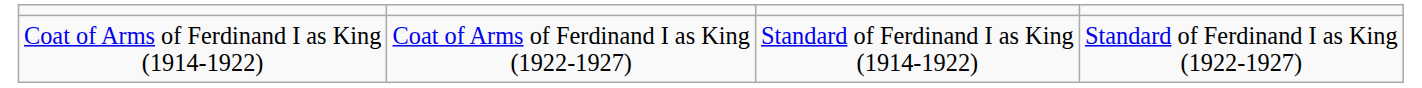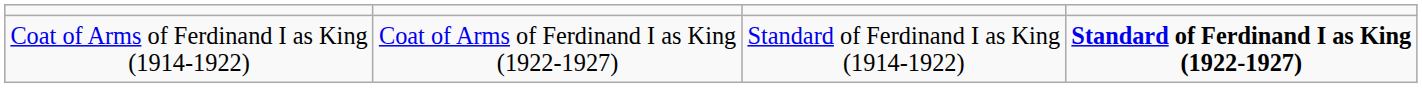(1241, 48) normal -> (1241, 48) bold
